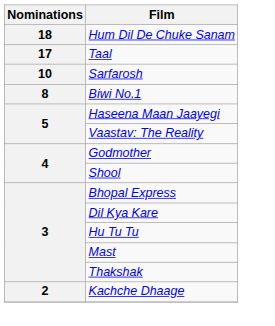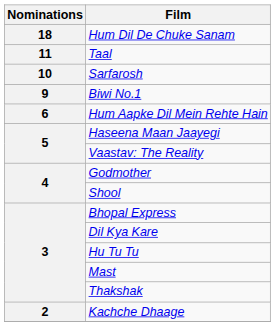(45, 54) 17 -> (45, 54) 11
(45, 94) 8 -> (45, 94) 9
+ row: (178, 113)
